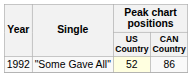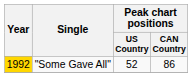(18, 64) no background -> (18, 64) gold background
(132, 64) lightyellow background -> (132, 64) no background
